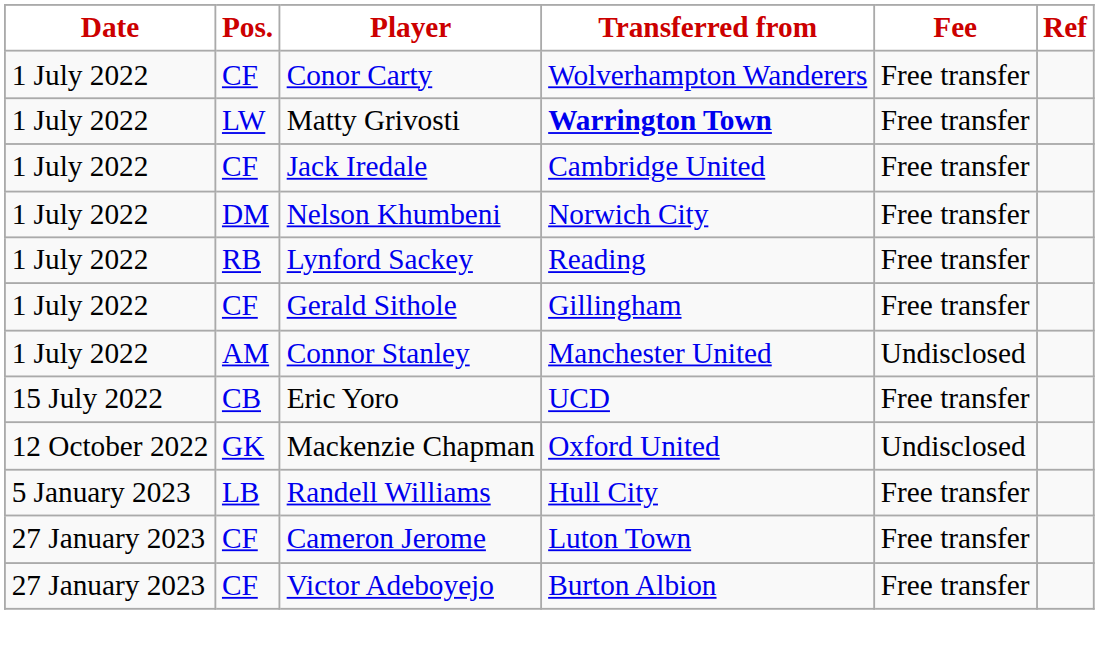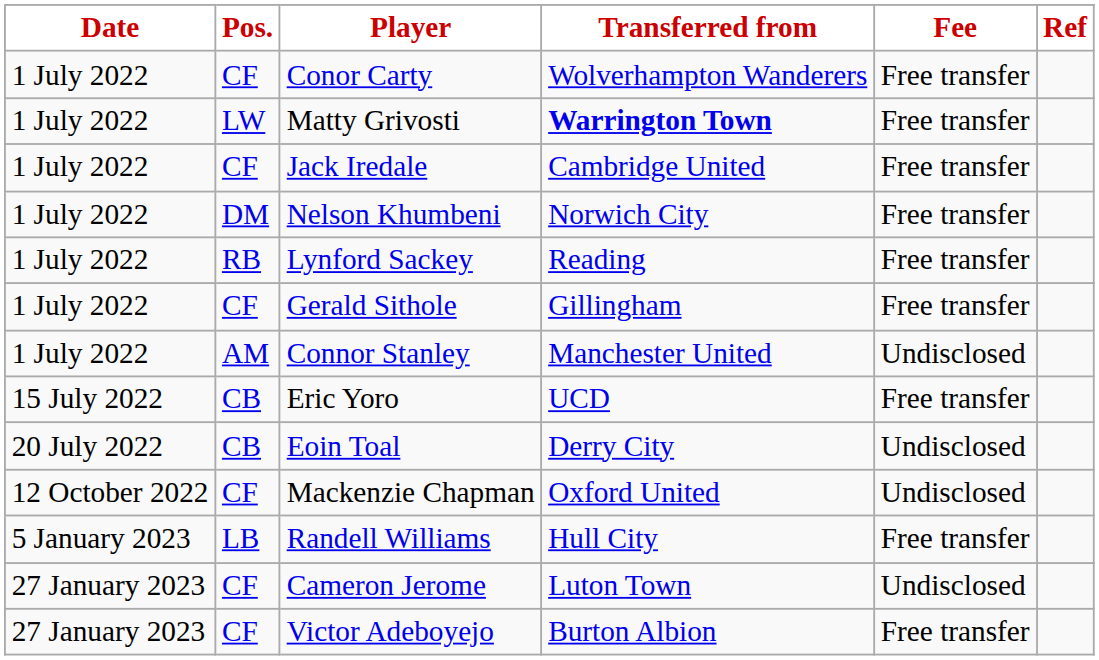+ row: (344, 445)
(243, 445) GK -> (240, 492) CF
(955, 538) Free transfer -> (953, 584) Undisclosed
